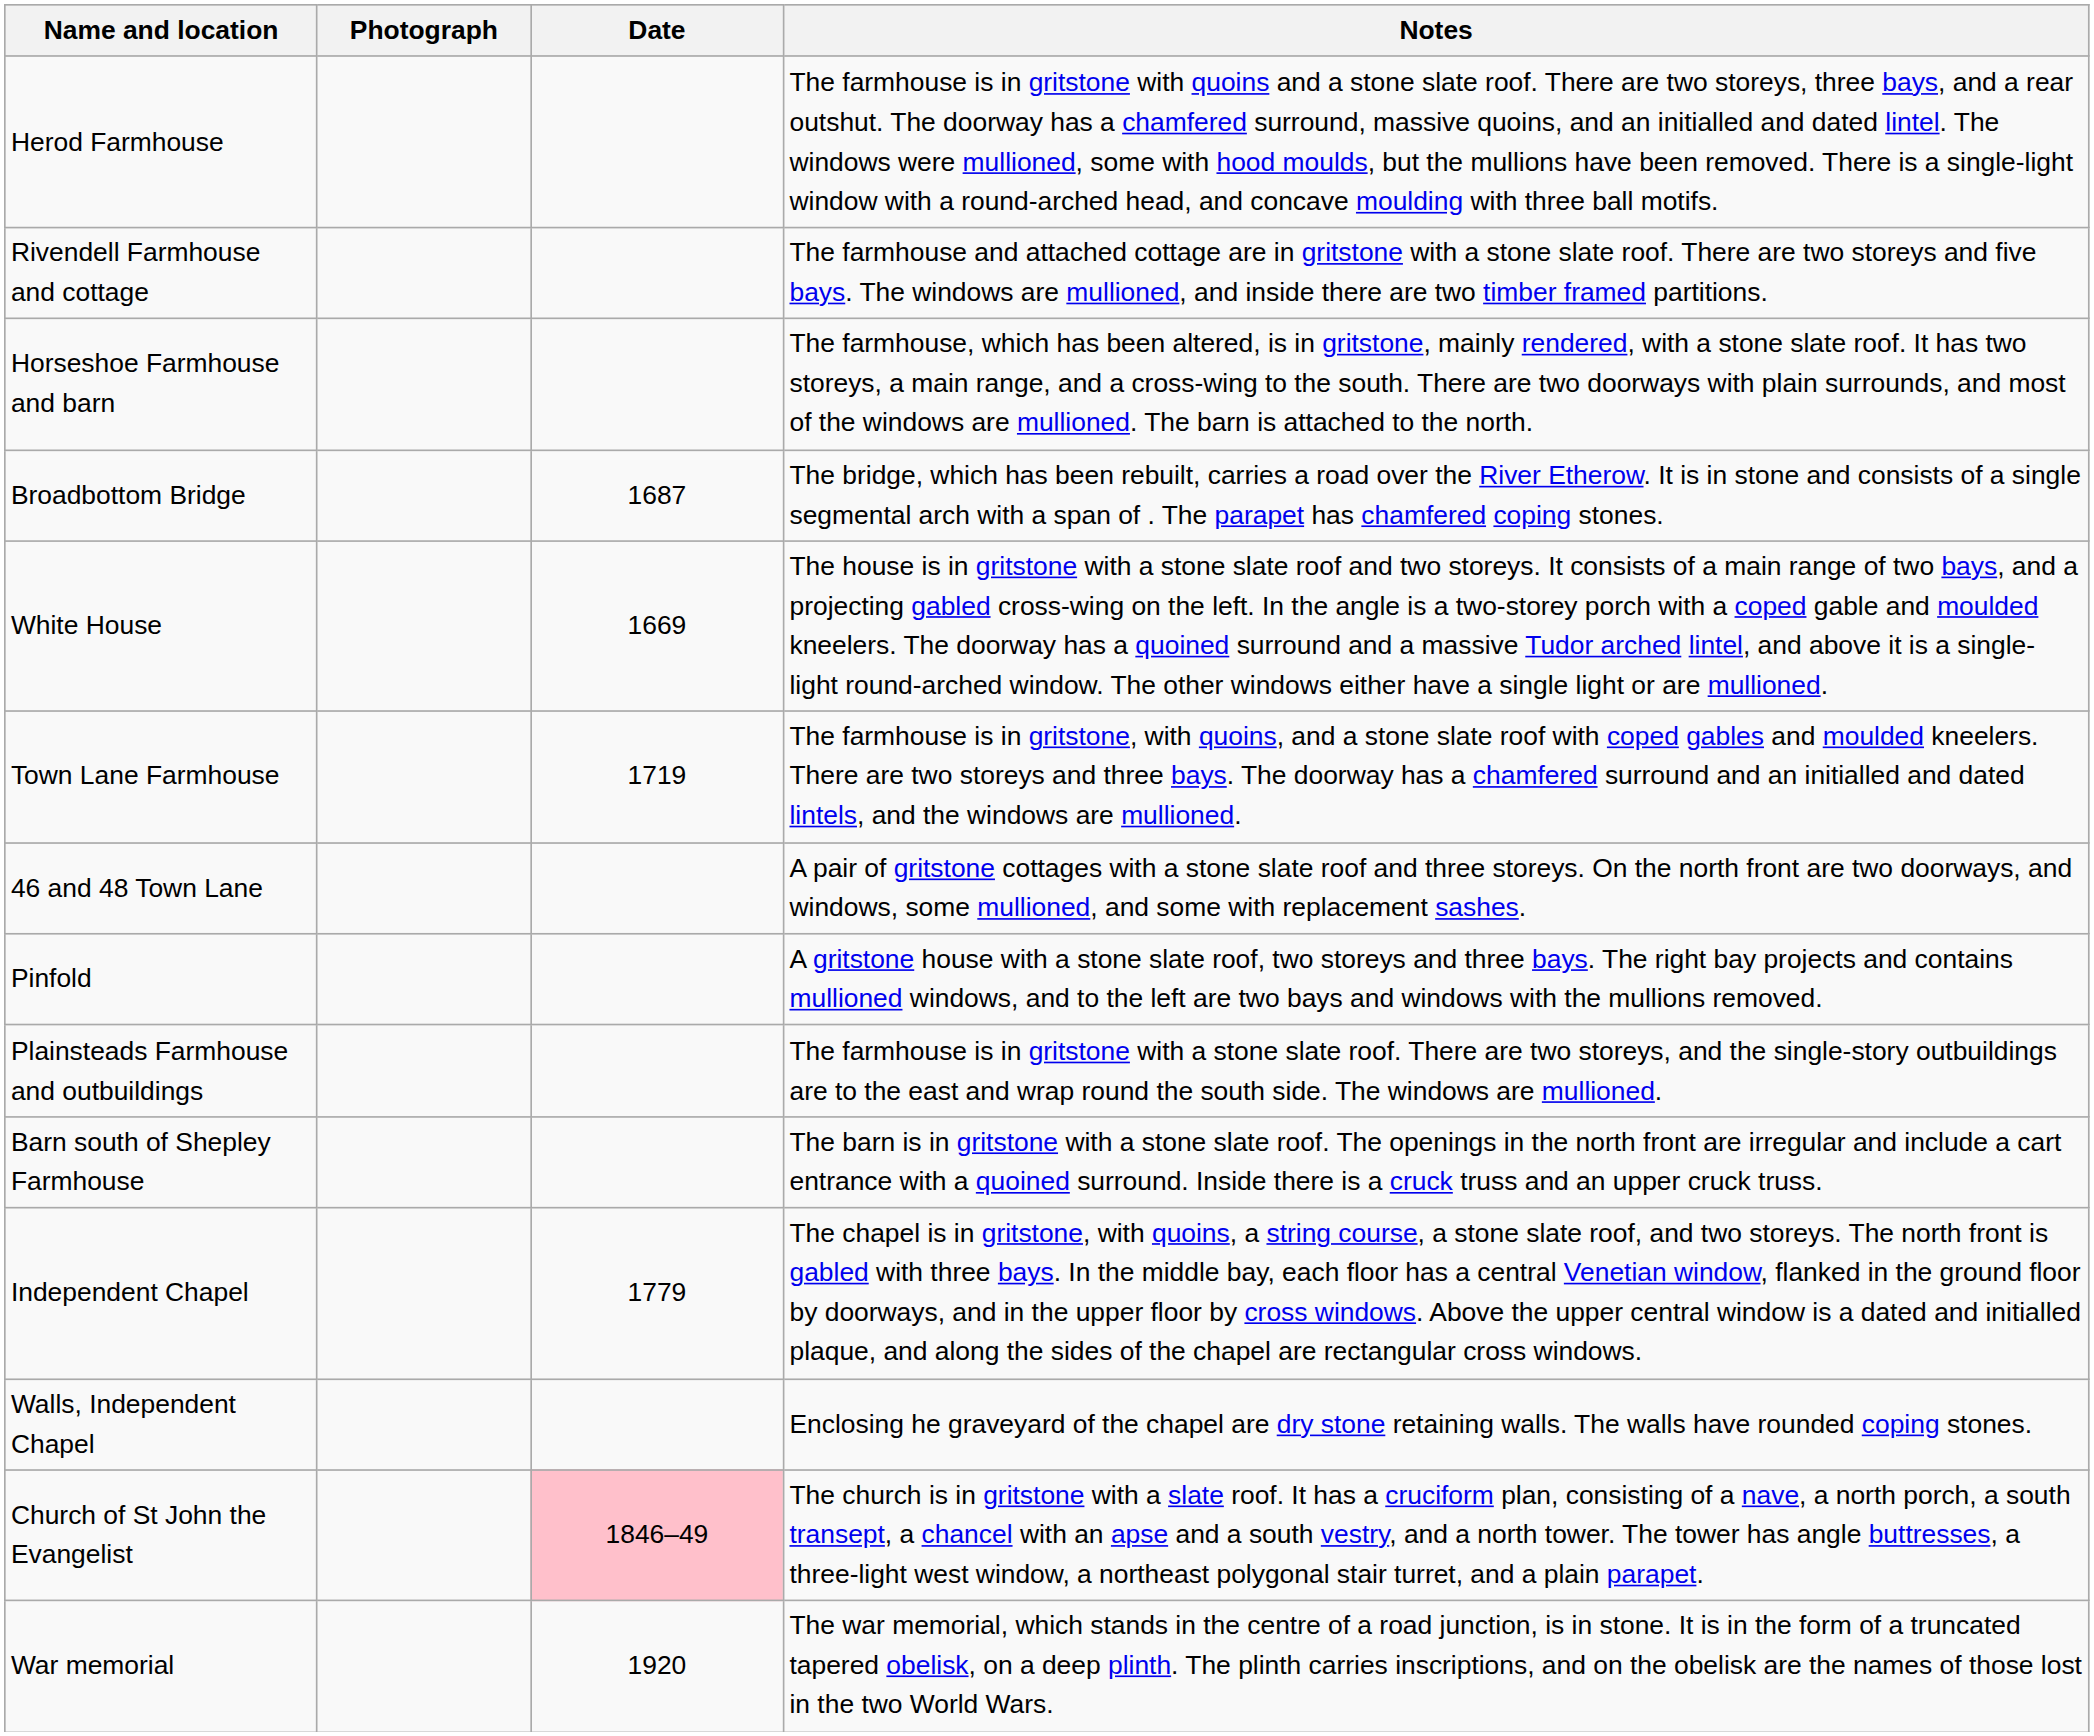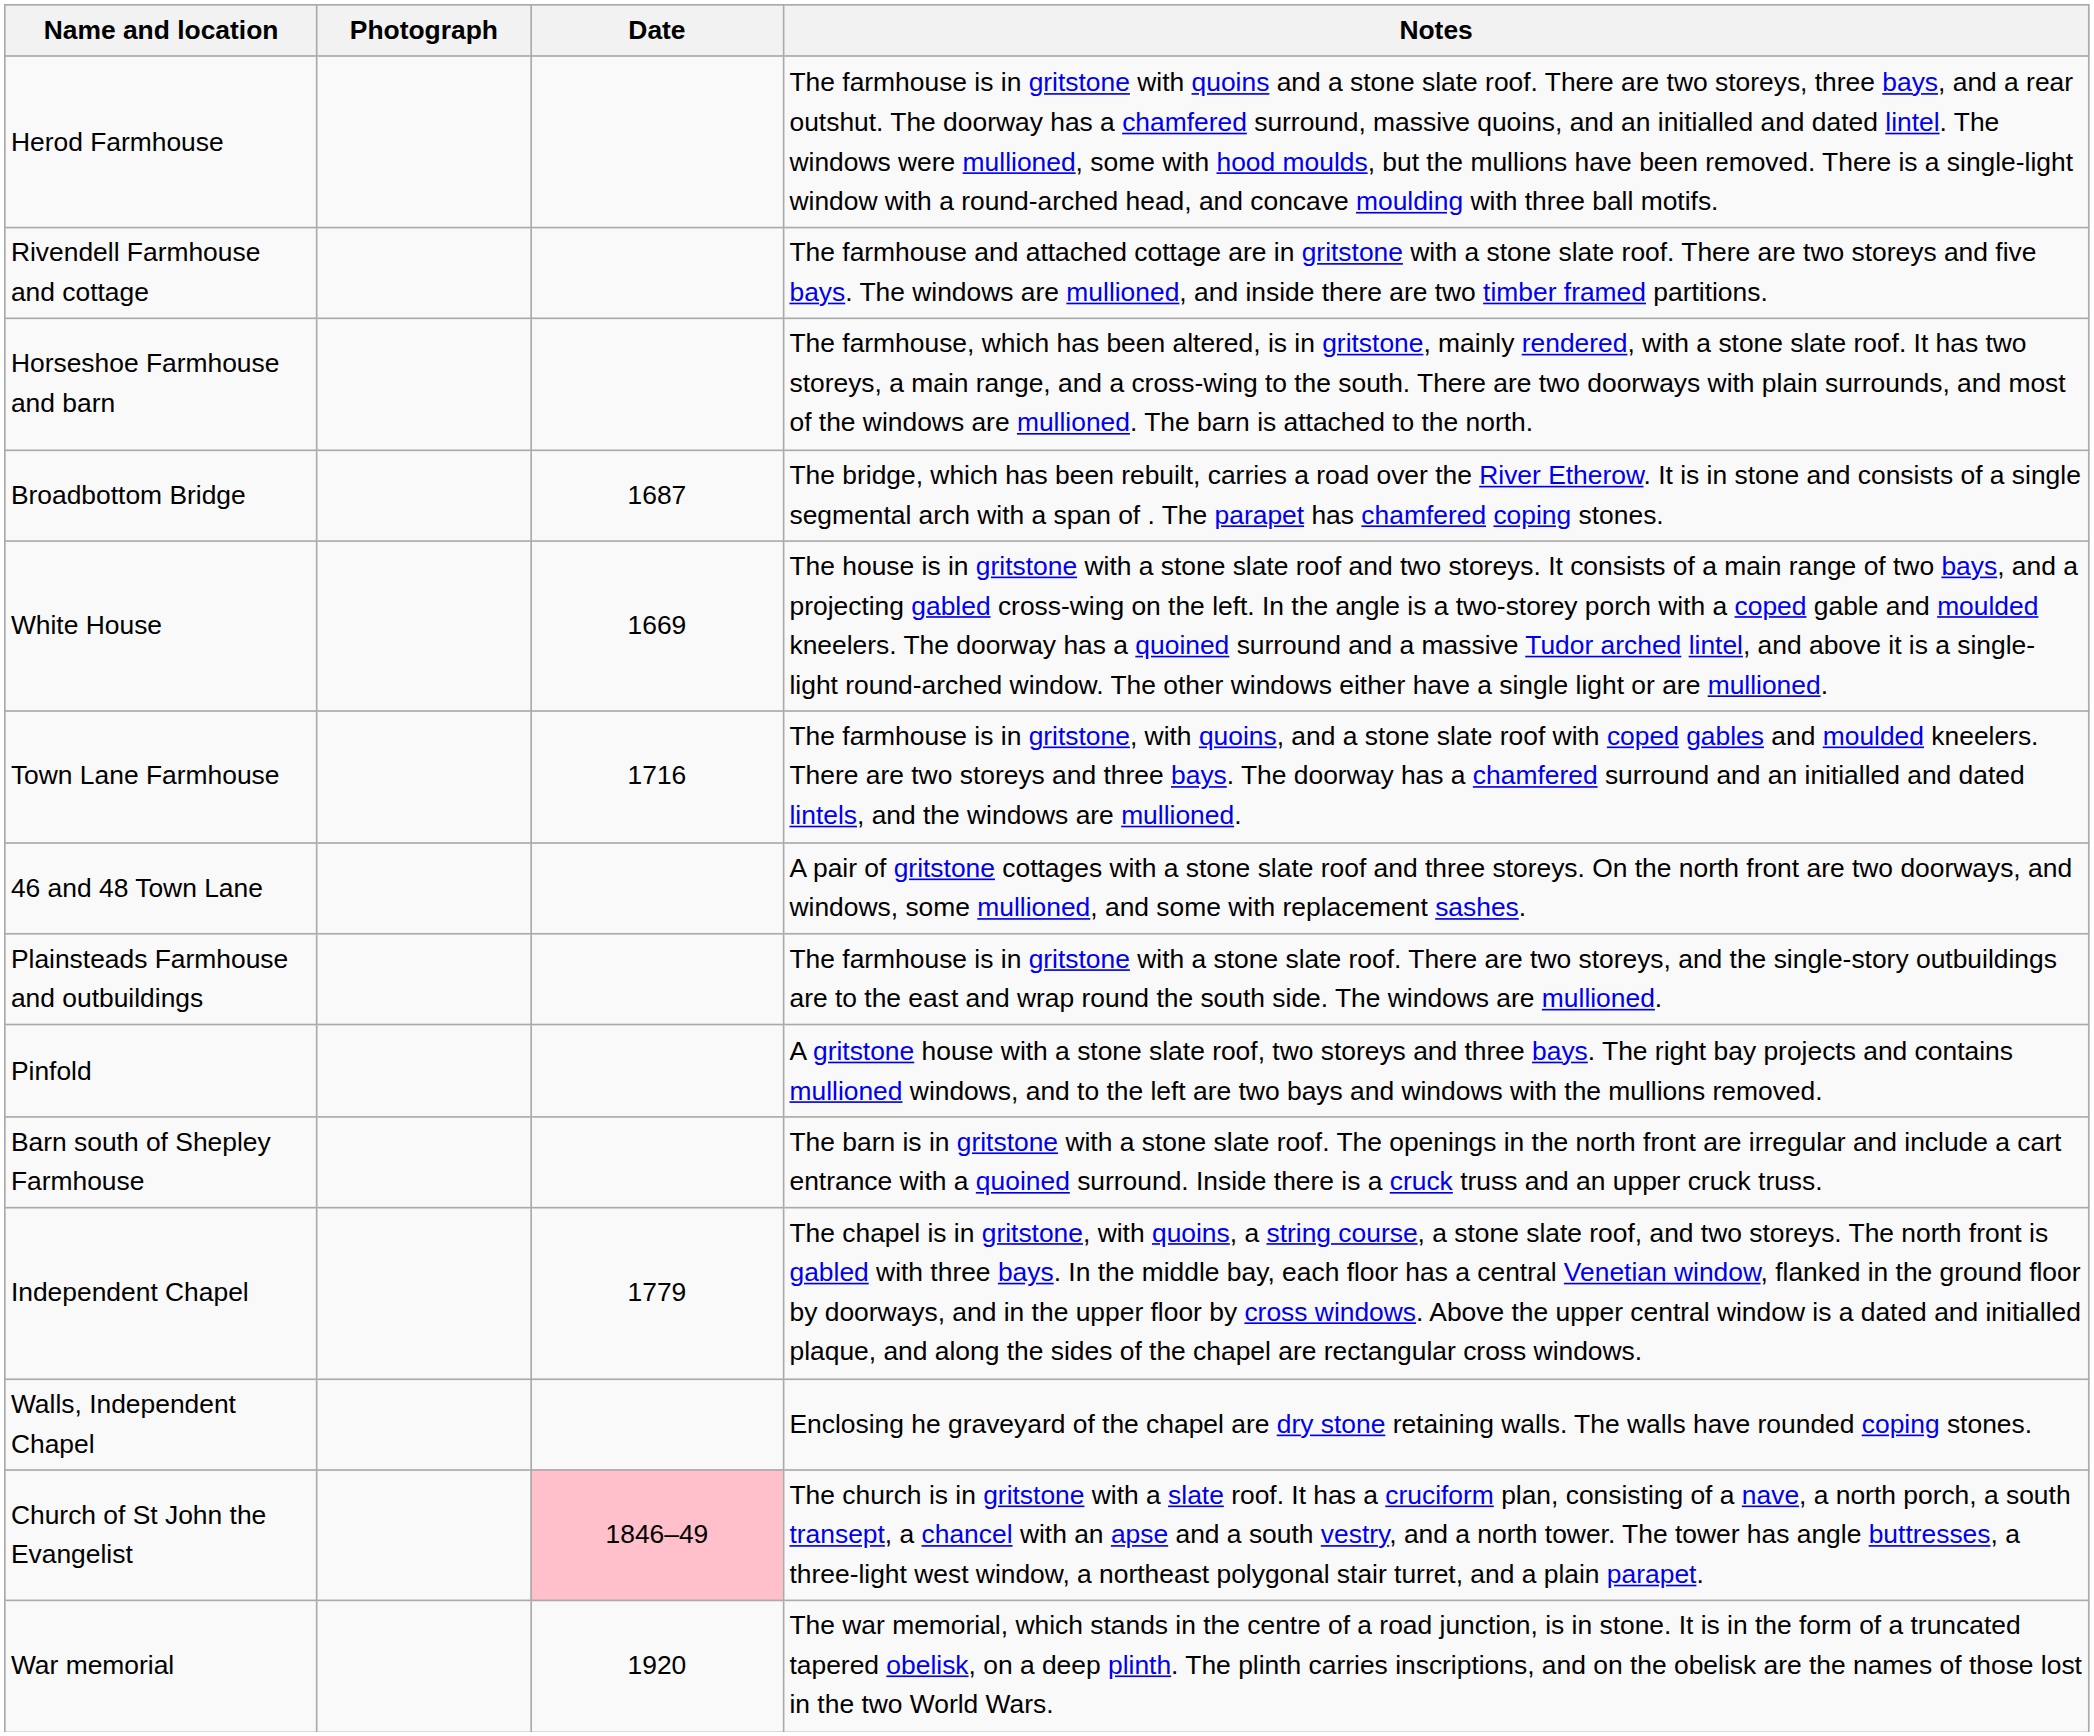(657, 776) 1719 -> (657, 776) 1716
rows swapped: (51, 979) <-> (150, 1070)
